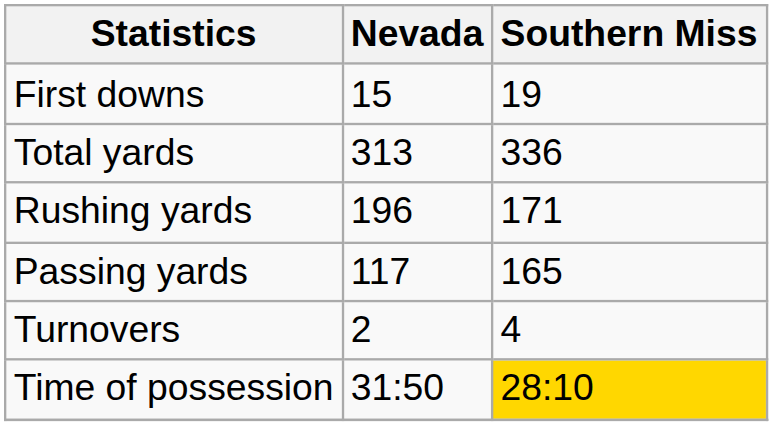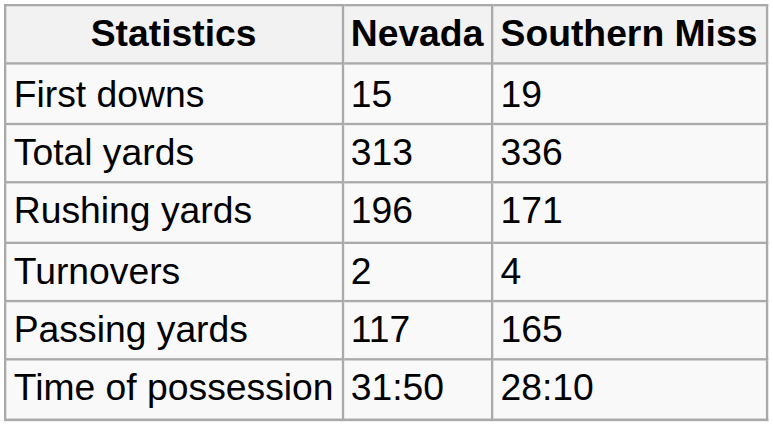rows swapped: (131, 270) <-> (97, 329)
(547, 388) gold background -> (547, 388) no background
